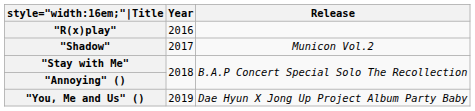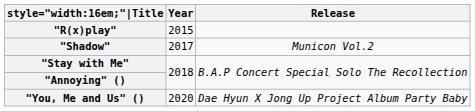(181, 30) 2016 -> (181, 30) 2015
(181, 98) 2019 -> (181, 98) 2020
